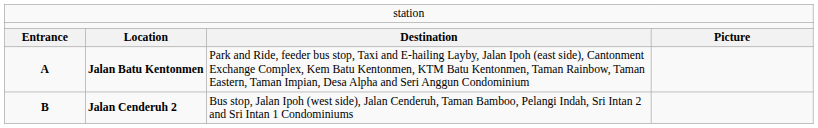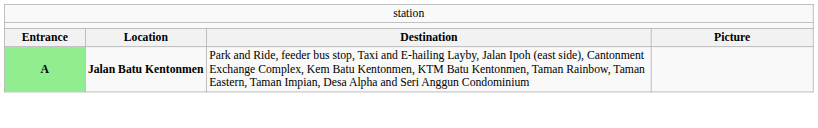(45, 69) no background -> (45, 69) lightgreen background
- row: (132, 107)
